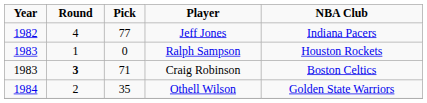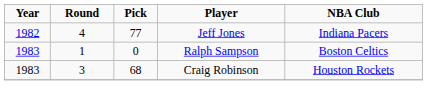(342, 51) Houston Rockets -> (354, 51) Boston Celtics
(76, 70) bold -> (82, 70) normal
(125, 70) 71 -> (136, 70) 68
(342, 70) Boston Celtics -> (354, 70) Houston Rockets
- row: (203, 88)
